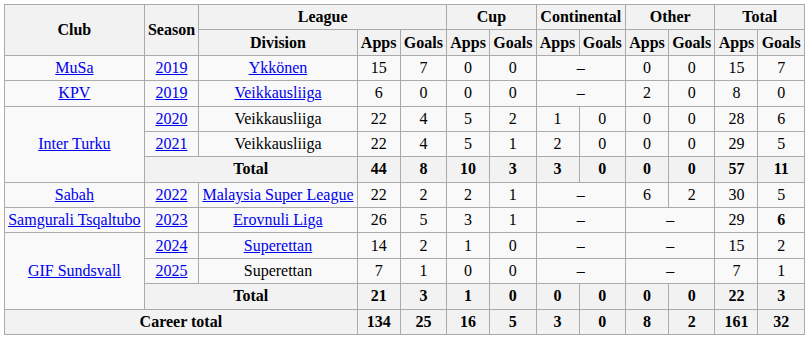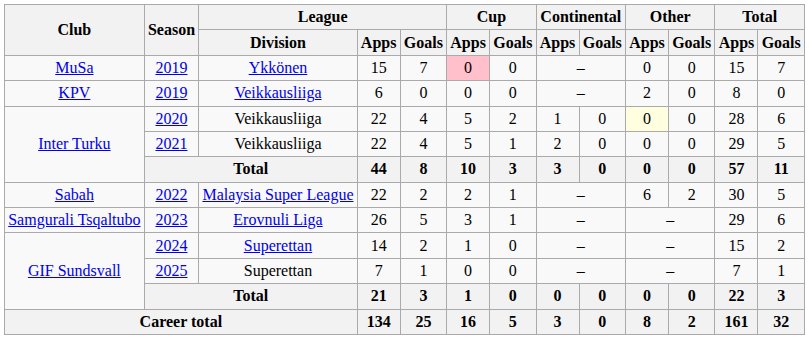(468, 67) no background -> (468, 67) pink background
(647, 118) no background -> (647, 118) lightyellow background
(781, 220) bold -> (781, 220) normal
